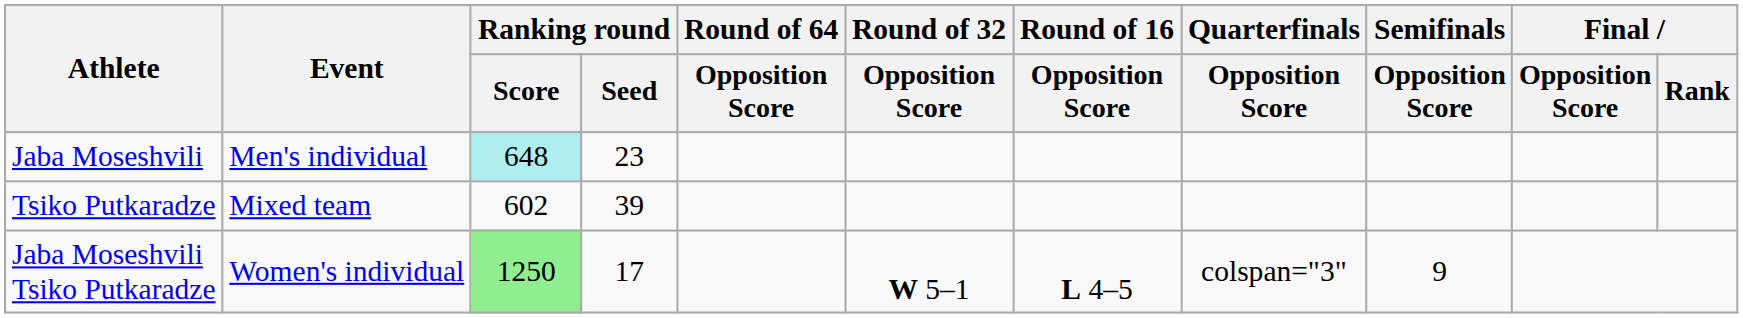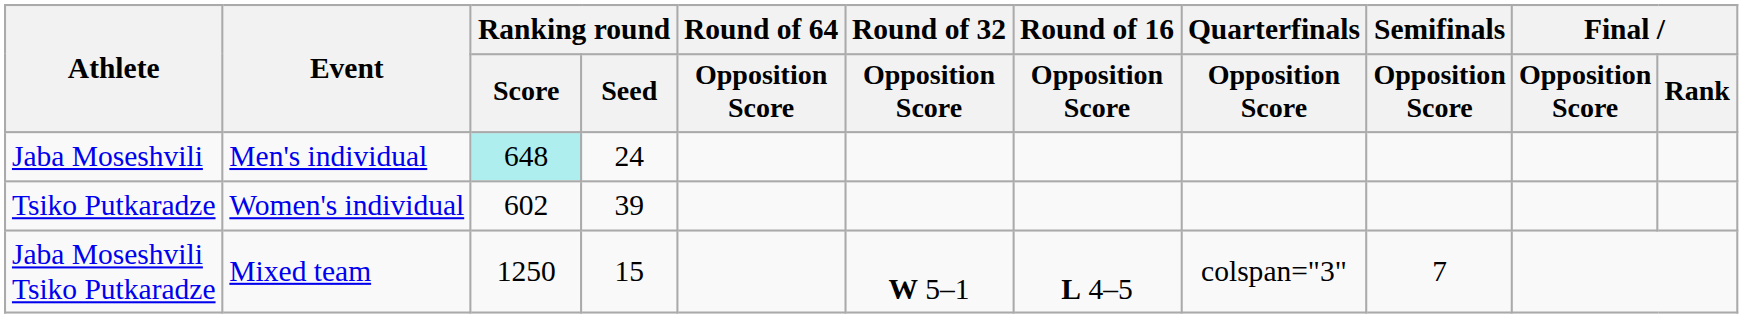(629, 156) 23 -> (629, 156) 24
(300, 205) Mixed team -> (347, 205) Women's individual
(347, 271) Women's individual -> (300, 271) Mixed team
(526, 271) lightgreen background -> (526, 271) no background
(629, 271) 17 -> (629, 271) 15
(1440, 271) 9 -> (1440, 271) 7
